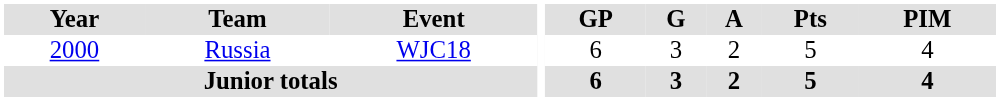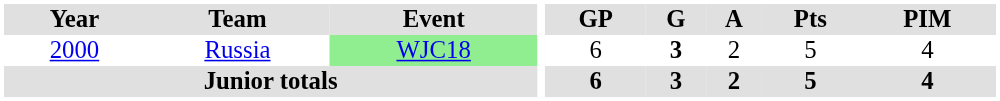(434, 50) no background -> (434, 50) lightgreen background
(676, 50) normal -> (676, 50) bold
